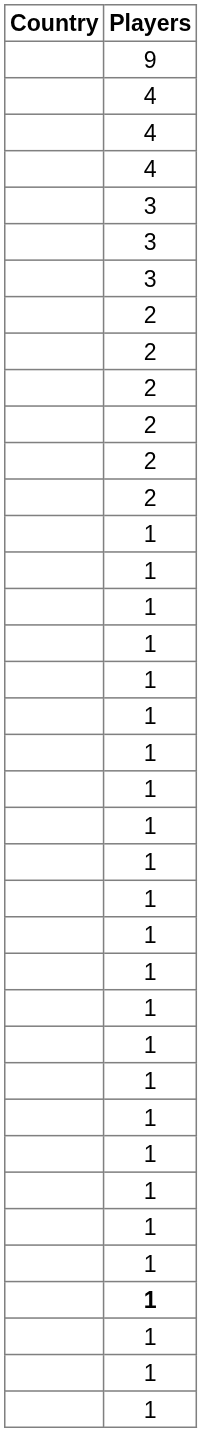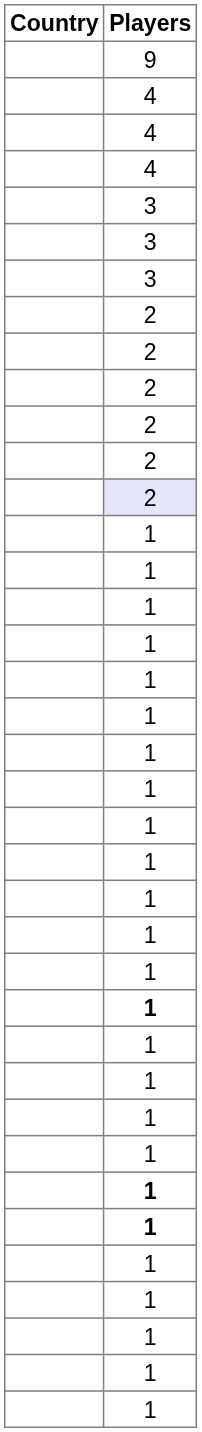(150, 497) no background -> (150, 497) lavender background
(150, 1008) normal -> (150, 1008) bold
(150, 1190) normal -> (150, 1190) bold
(150, 1227) normal -> (150, 1227) bold
(150, 1300) bold -> (150, 1300) normal
